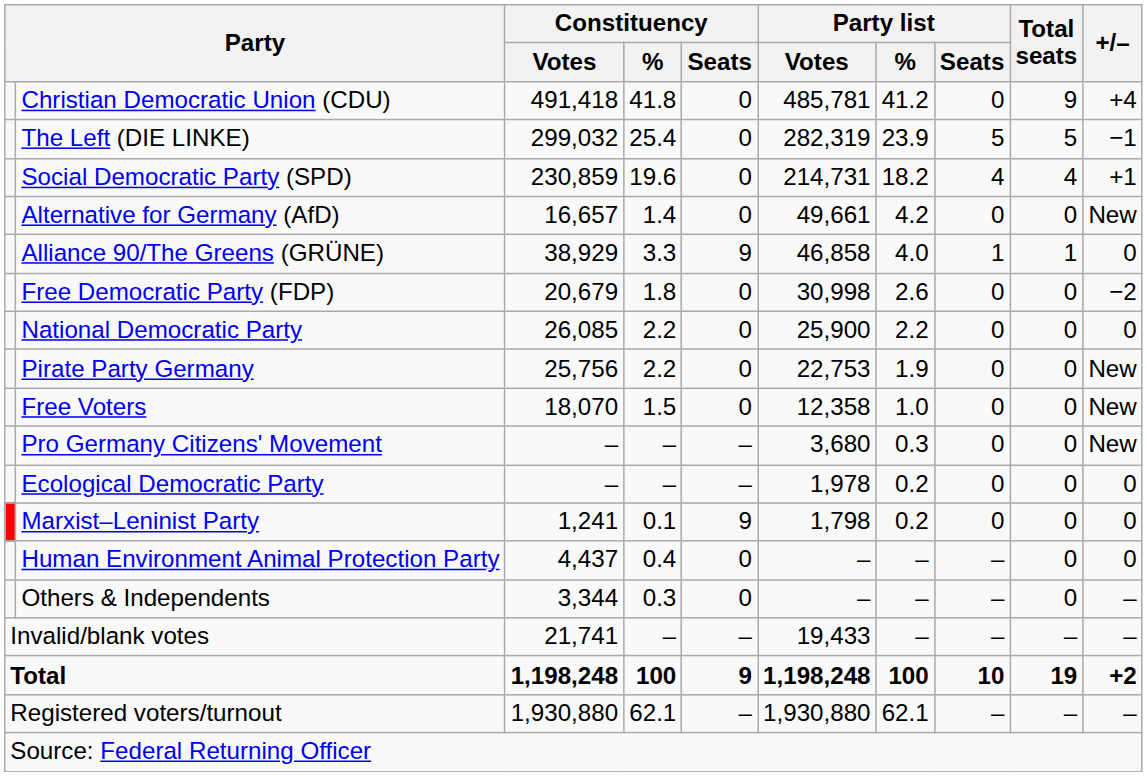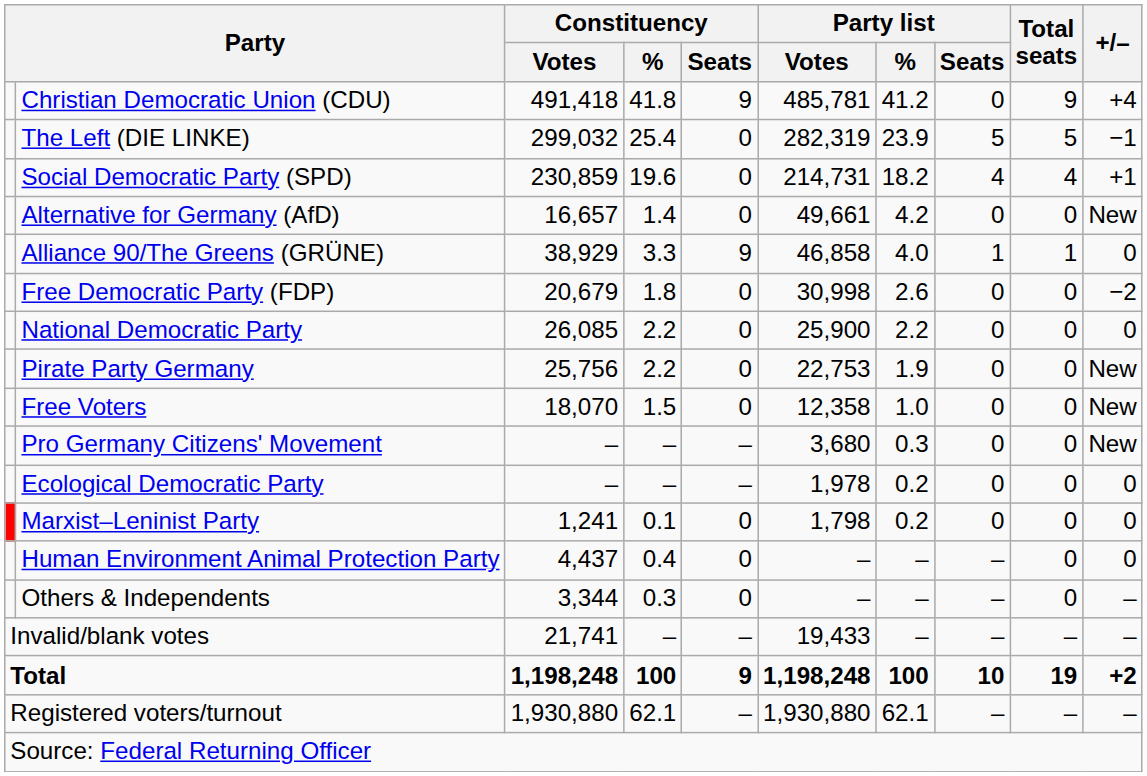(745, 100) 0 -> (745, 100) 9
(745, 521) 9 -> (745, 521) 0
